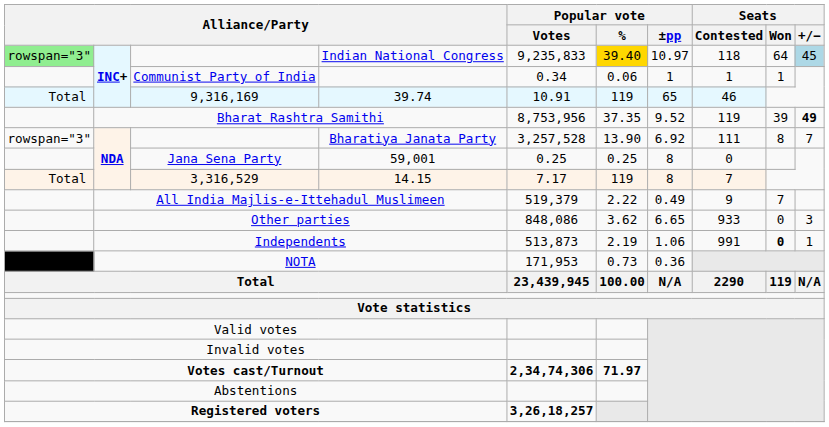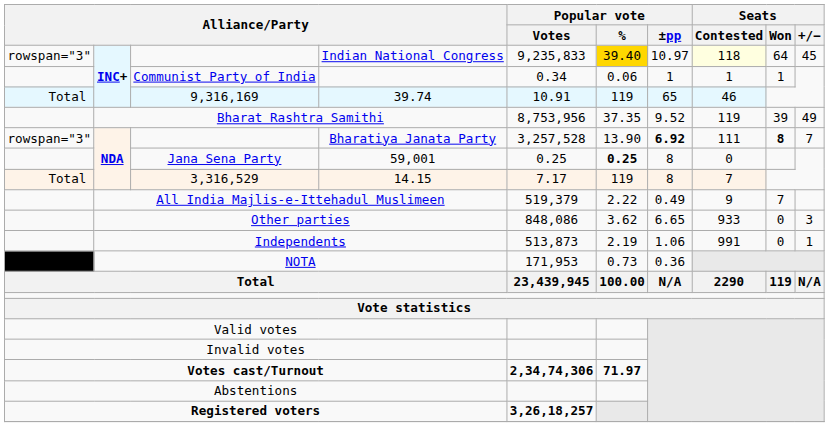(49, 56) lightgreen background -> (49, 56) no background
(729, 56) no background -> (729, 56) lightyellow background
(809, 56) lightblue background -> (809, 56) no background
(809, 118) bold -> (809, 118) normal
(670, 138) normal -> (670, 138) bold
(781, 138) normal -> (781, 138) bold
(622, 159) normal -> (622, 159) bold
(781, 241) bold -> (781, 241) normal
